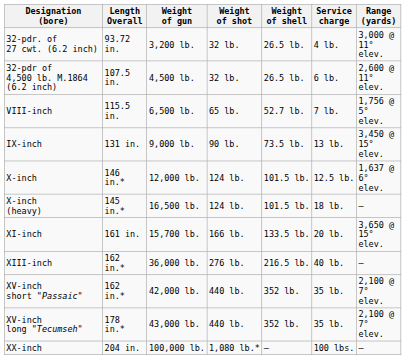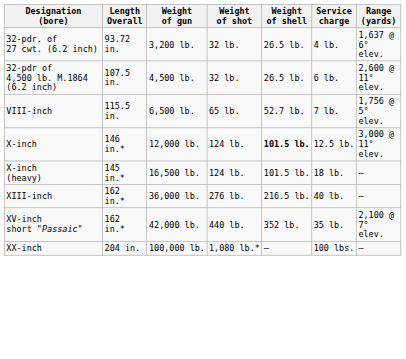(376, 44) 3,000 @ 11° elev. -> (376, 44) 1,637 @ 6° elev.
- row: (24, 144)
(287, 178) normal -> (287, 144) bold
(376, 178) 1,637 @ 6° elev. -> (376, 144) 3,000 @ 11° elev.
- row: (24, 234)
- row: (44, 324)
